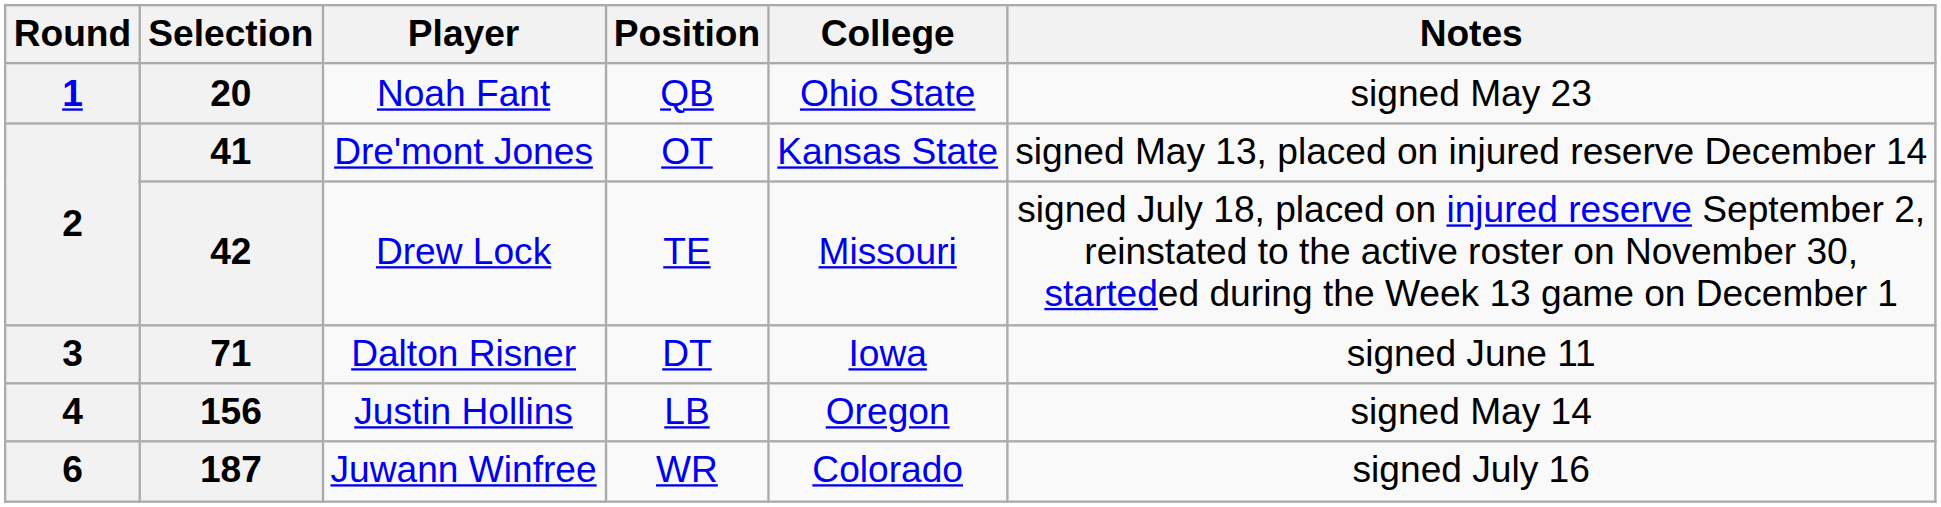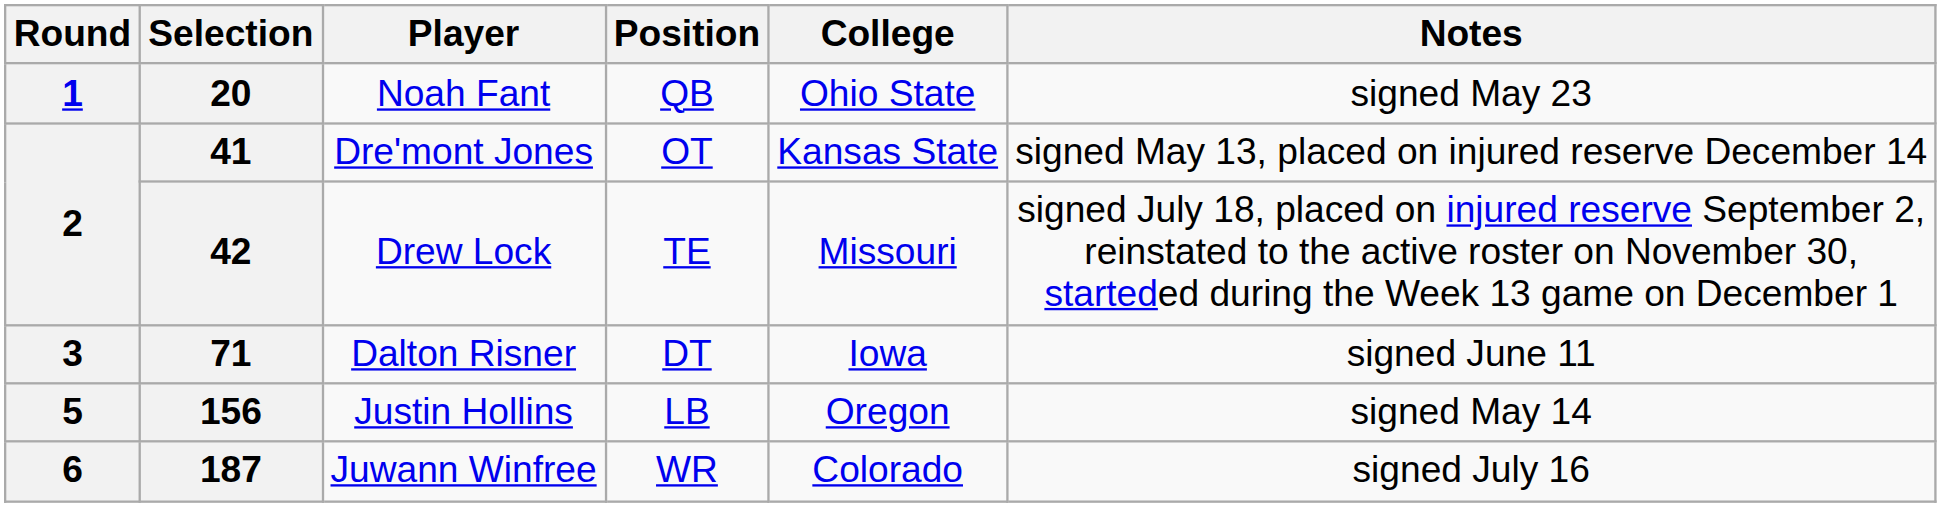(72, 411) 4 -> (72, 411) 5
